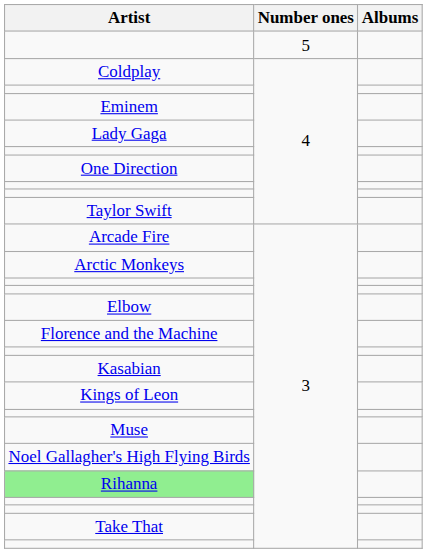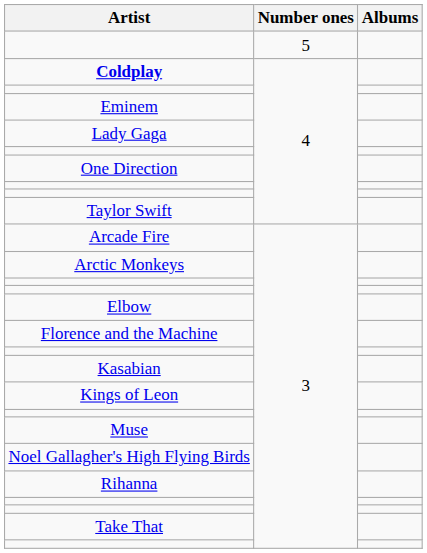(129, 71) normal -> (129, 71) bold
(129, 483) lightgreen background -> (129, 483) no background
